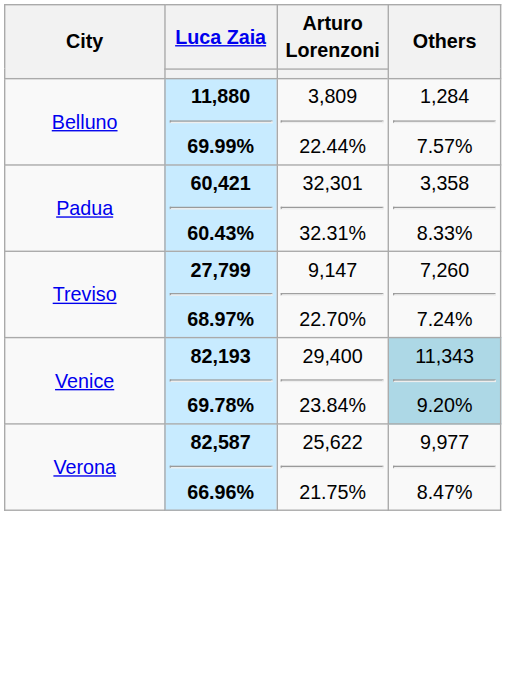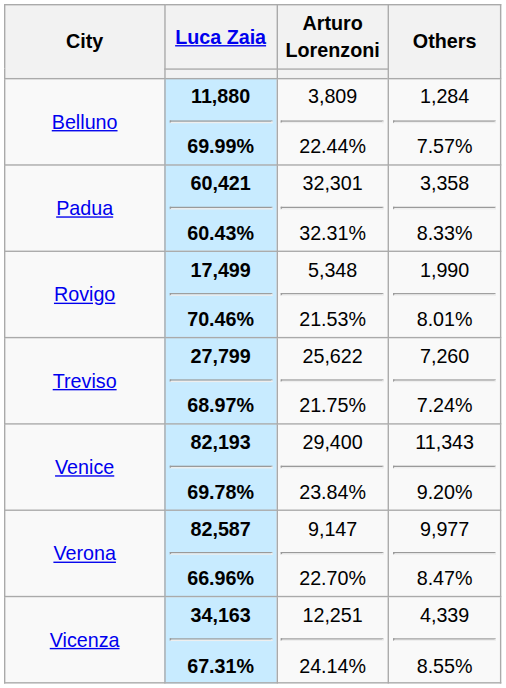+ row: (85, 295)
(333, 295) 9,147 22.70% -> (333, 381) 25,622 21.75%
(445, 381) lightblue background -> (445, 468) no background
(333, 468) 25,622 21.75% -> (333, 554) 9,147 22.70%
+ row: (85, 640)
